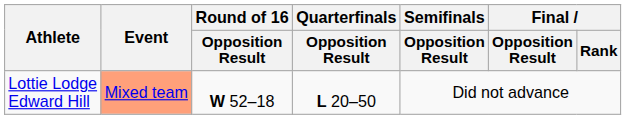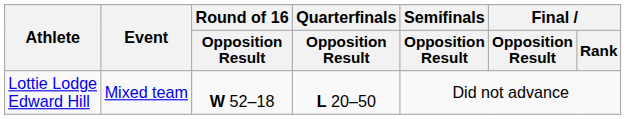(146, 93) lightsalmon background -> (146, 93) no background
